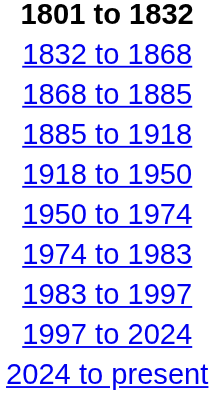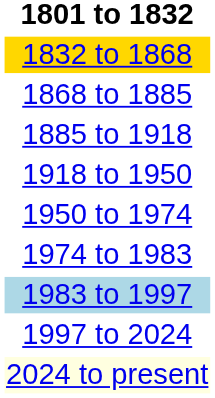(107, 54) no background -> (107, 54) gold background
(107, 294) no background -> (107, 294) lightblue background
(107, 374) no background -> (107, 374) lightyellow background
